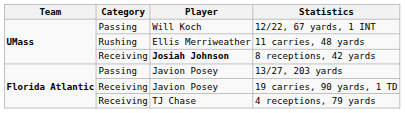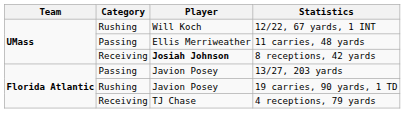(118, 27) Passing -> (118, 27) Rushing
(118, 42) Rushing -> (118, 42) Passing
(123, 86) Receiving -> (118, 86) Rushing
